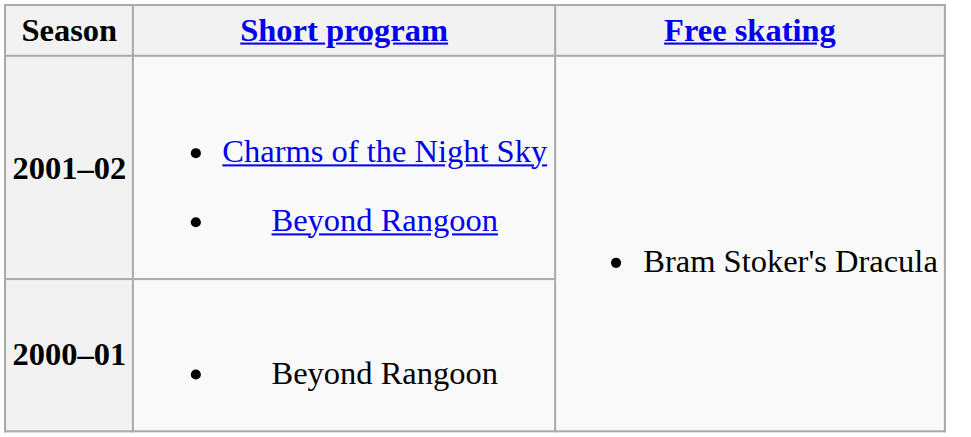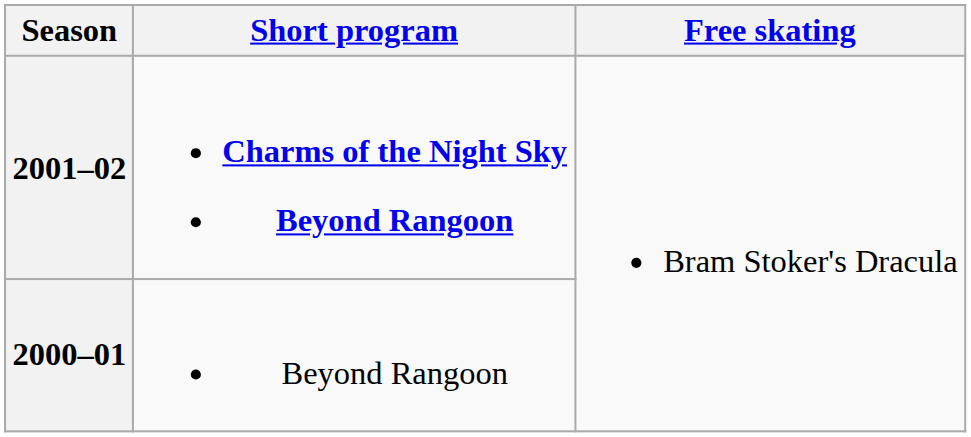(344, 186) normal -> (354, 186) bold
